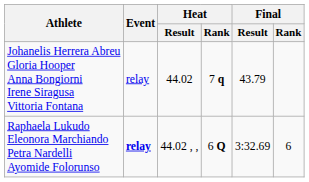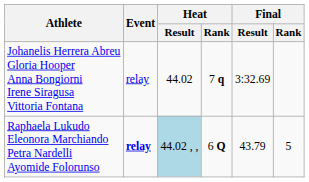(253, 79) 43.79 -> (253, 79) 3:32.69
(179, 146) no background -> (179, 146) lightblue background
(253, 146) 3:32.69 -> (253, 146) 43.79
(289, 146) 6 -> (289, 146) 5
